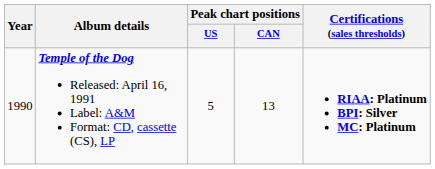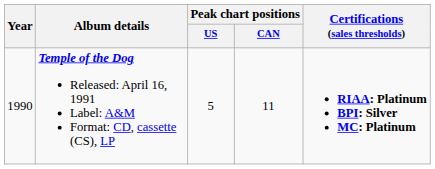(268, 106) 13 -> (268, 106) 11
